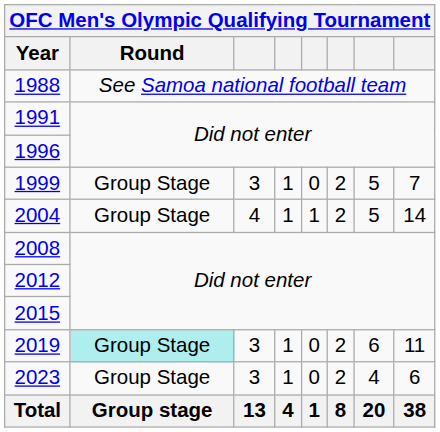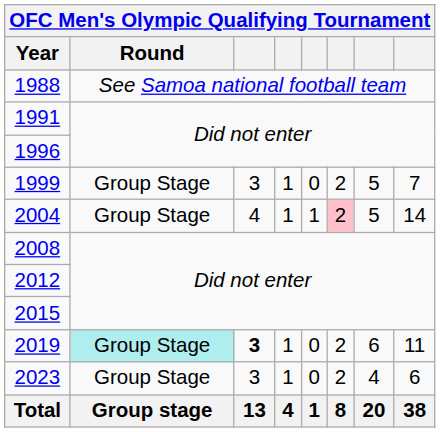(340, 215) no background -> (340, 215) pink background
(254, 345) normal -> (254, 345) bold
